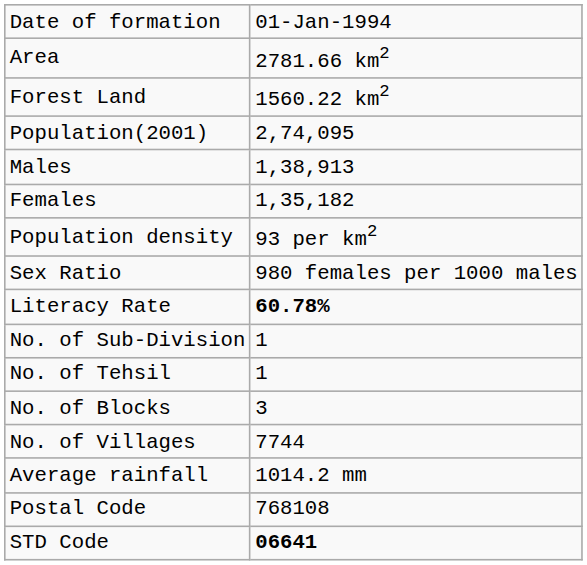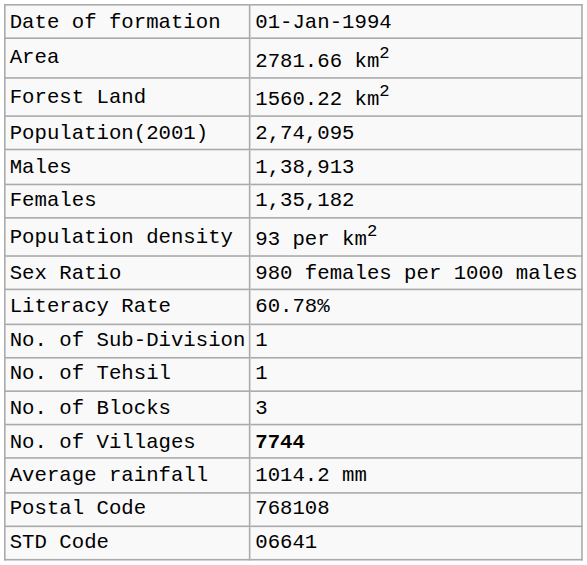(292, 307) bold -> (292, 307) normal
(280, 442) normal -> (280, 442) bold
(286, 543) bold -> (286, 543) normal
